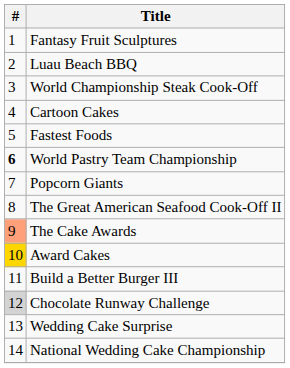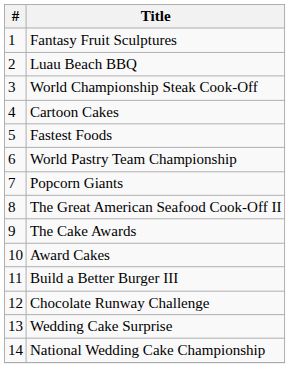(12, 159) bold -> (12, 159) normal
(12, 231) lightsalmon background -> (12, 231) no background
(15, 254) gold background -> (15, 254) no background
(15, 302) lightgrey background -> (15, 302) no background
